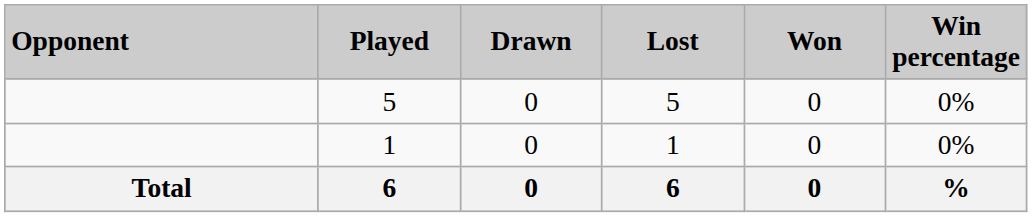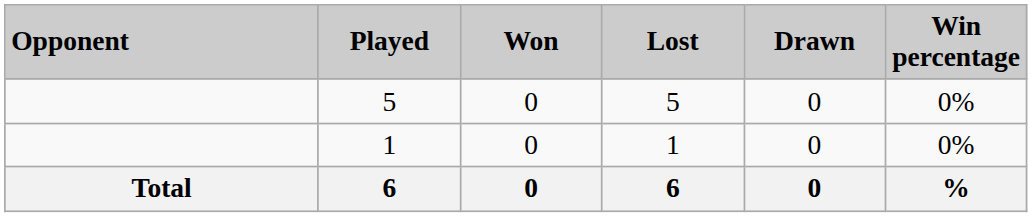columns swapped: (814, 41) <-> (531, 41)
